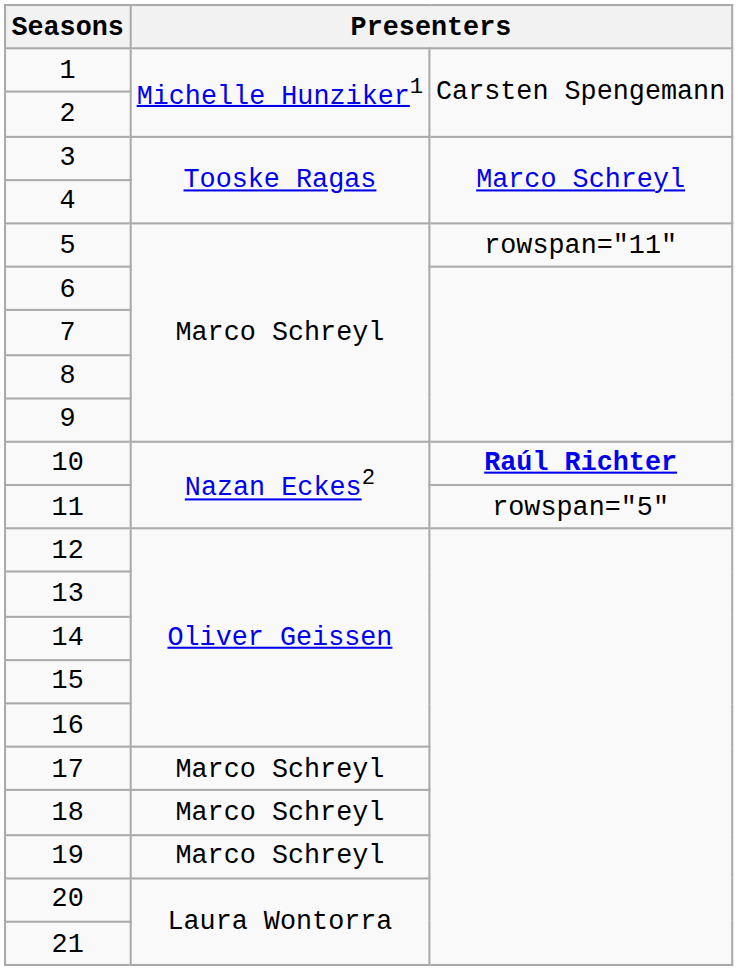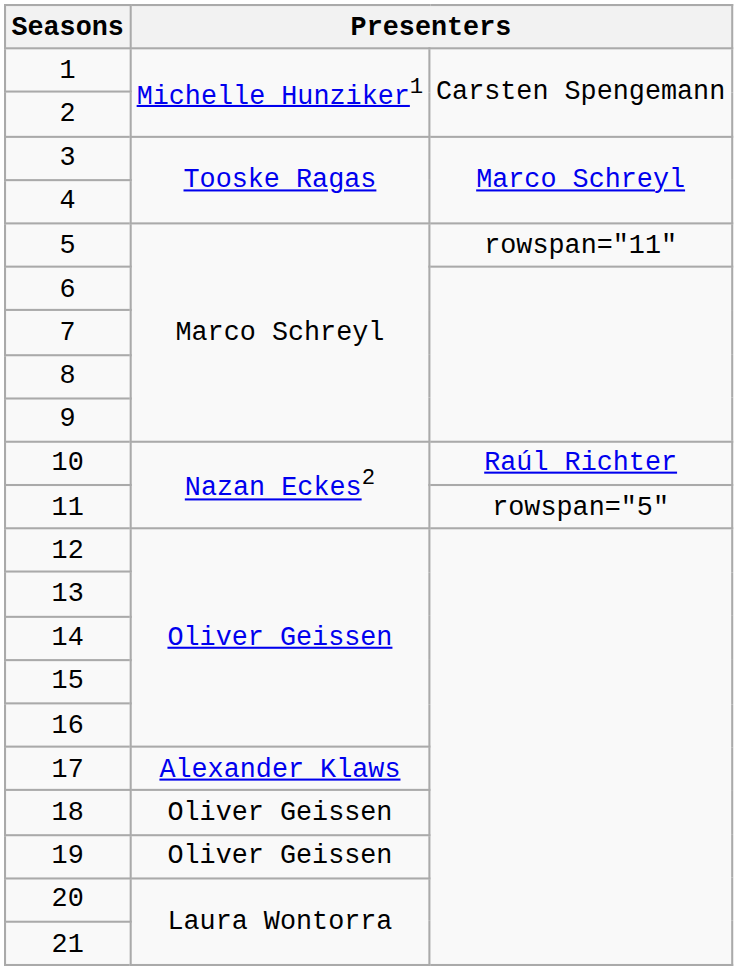(581, 463) bold -> (581, 463) normal
(280, 769) Marco Schreyl -> (280, 769) Alexander Klaws
(280, 812) Marco Schreyl -> (280, 812) Oliver Geissen
(280, 856) Marco Schreyl -> (280, 856) Oliver Geissen
